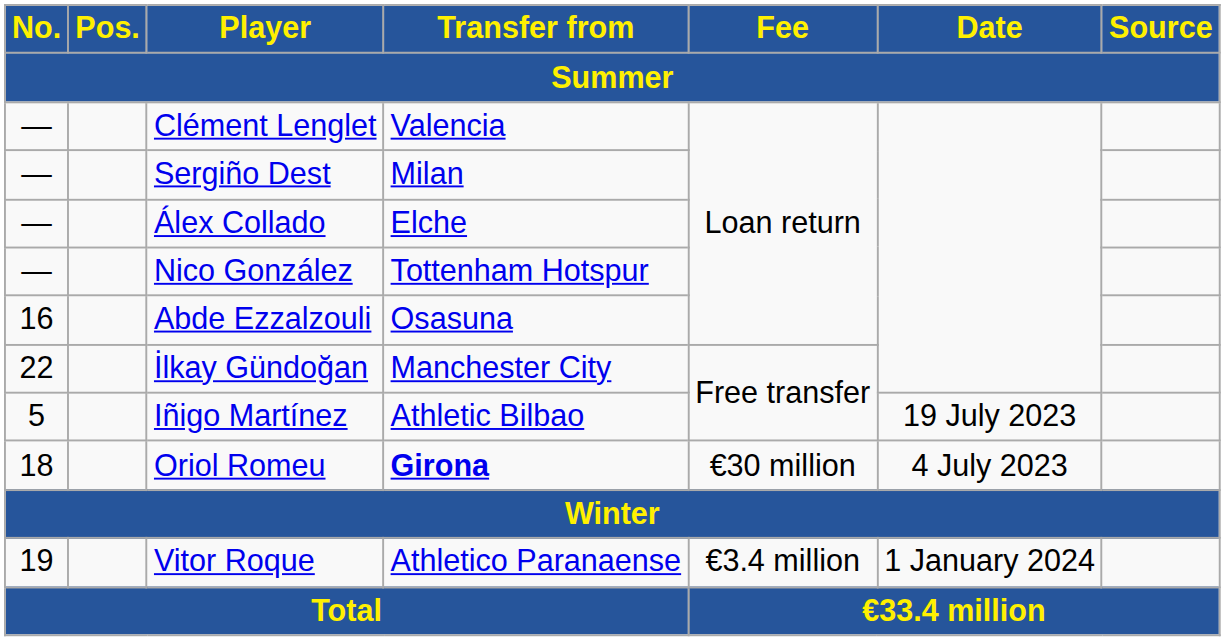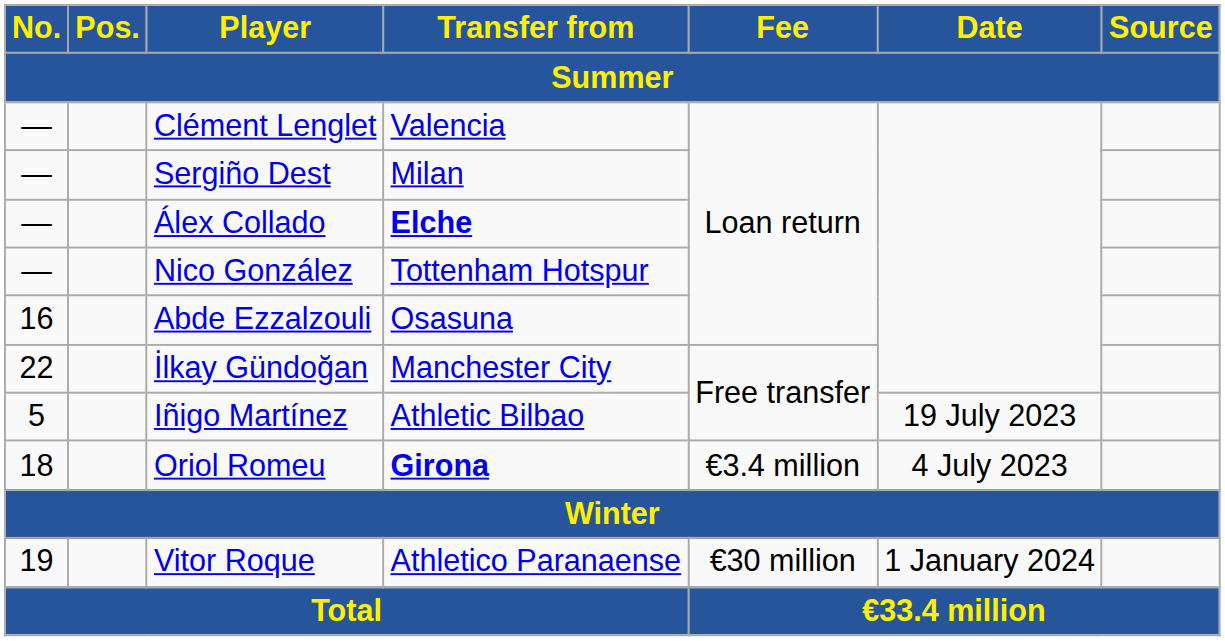(429, 222) normal -> (431, 222) bold
(783, 464) €30 million -> (783, 464) €3.4 million
(783, 561) €3.4 million -> (783, 561) €30 million
